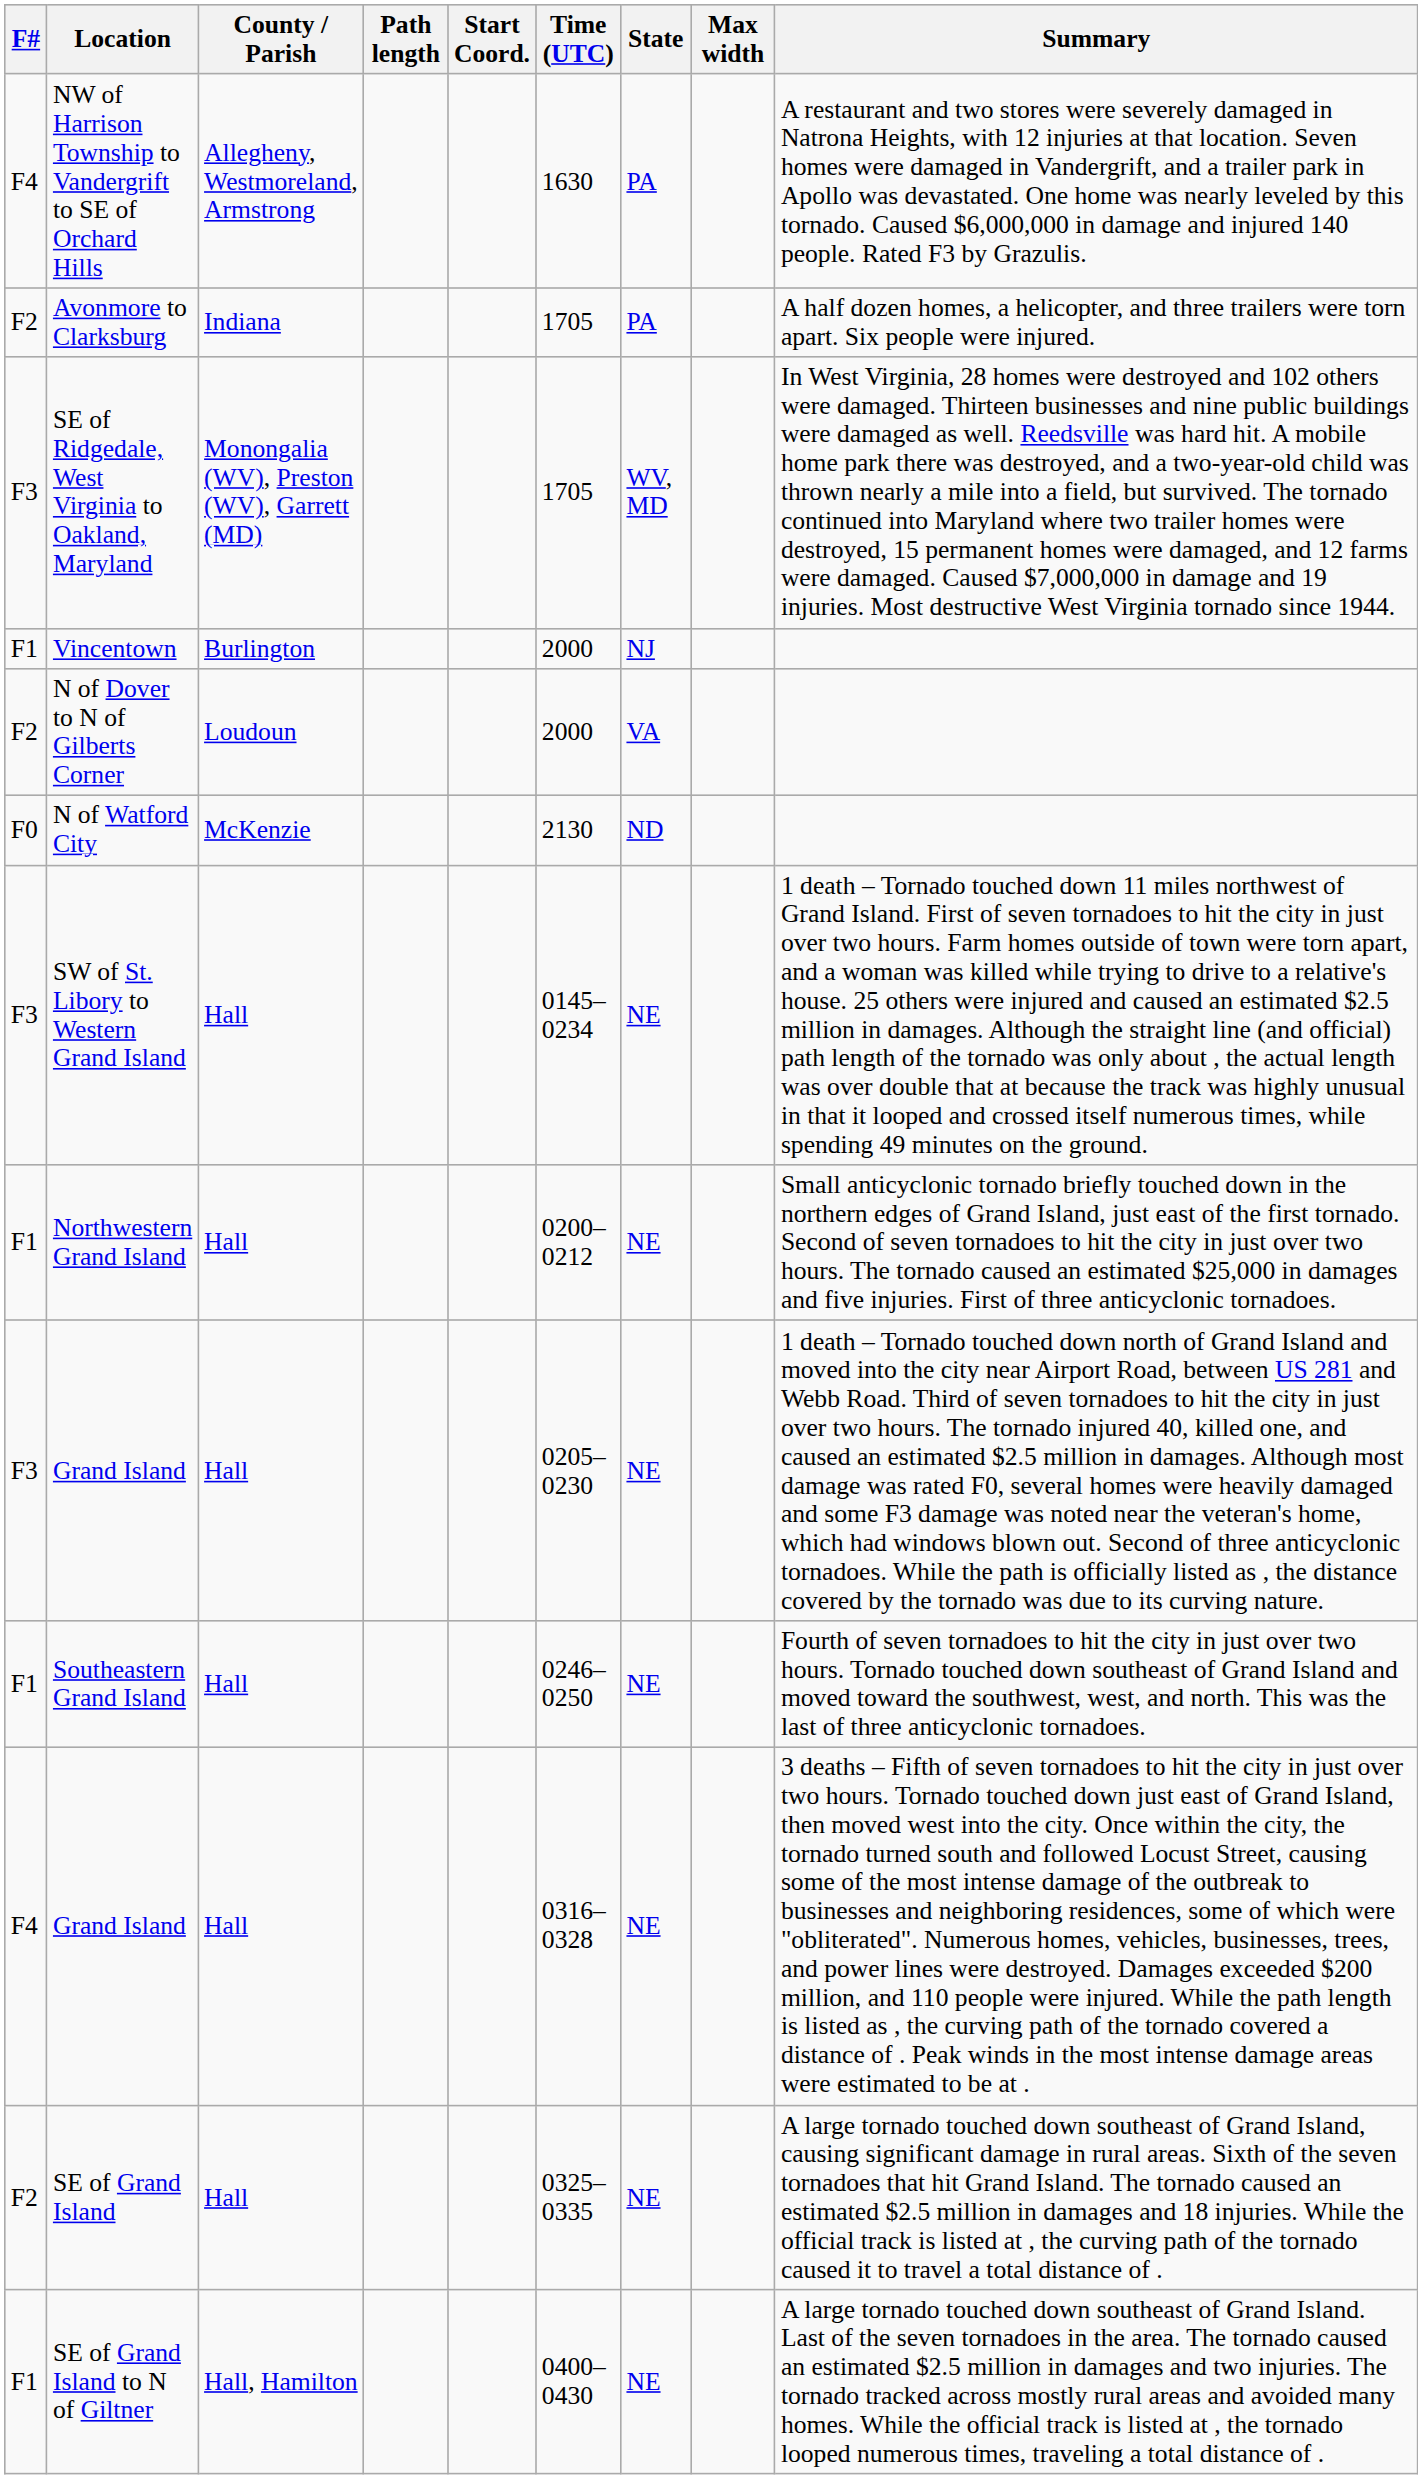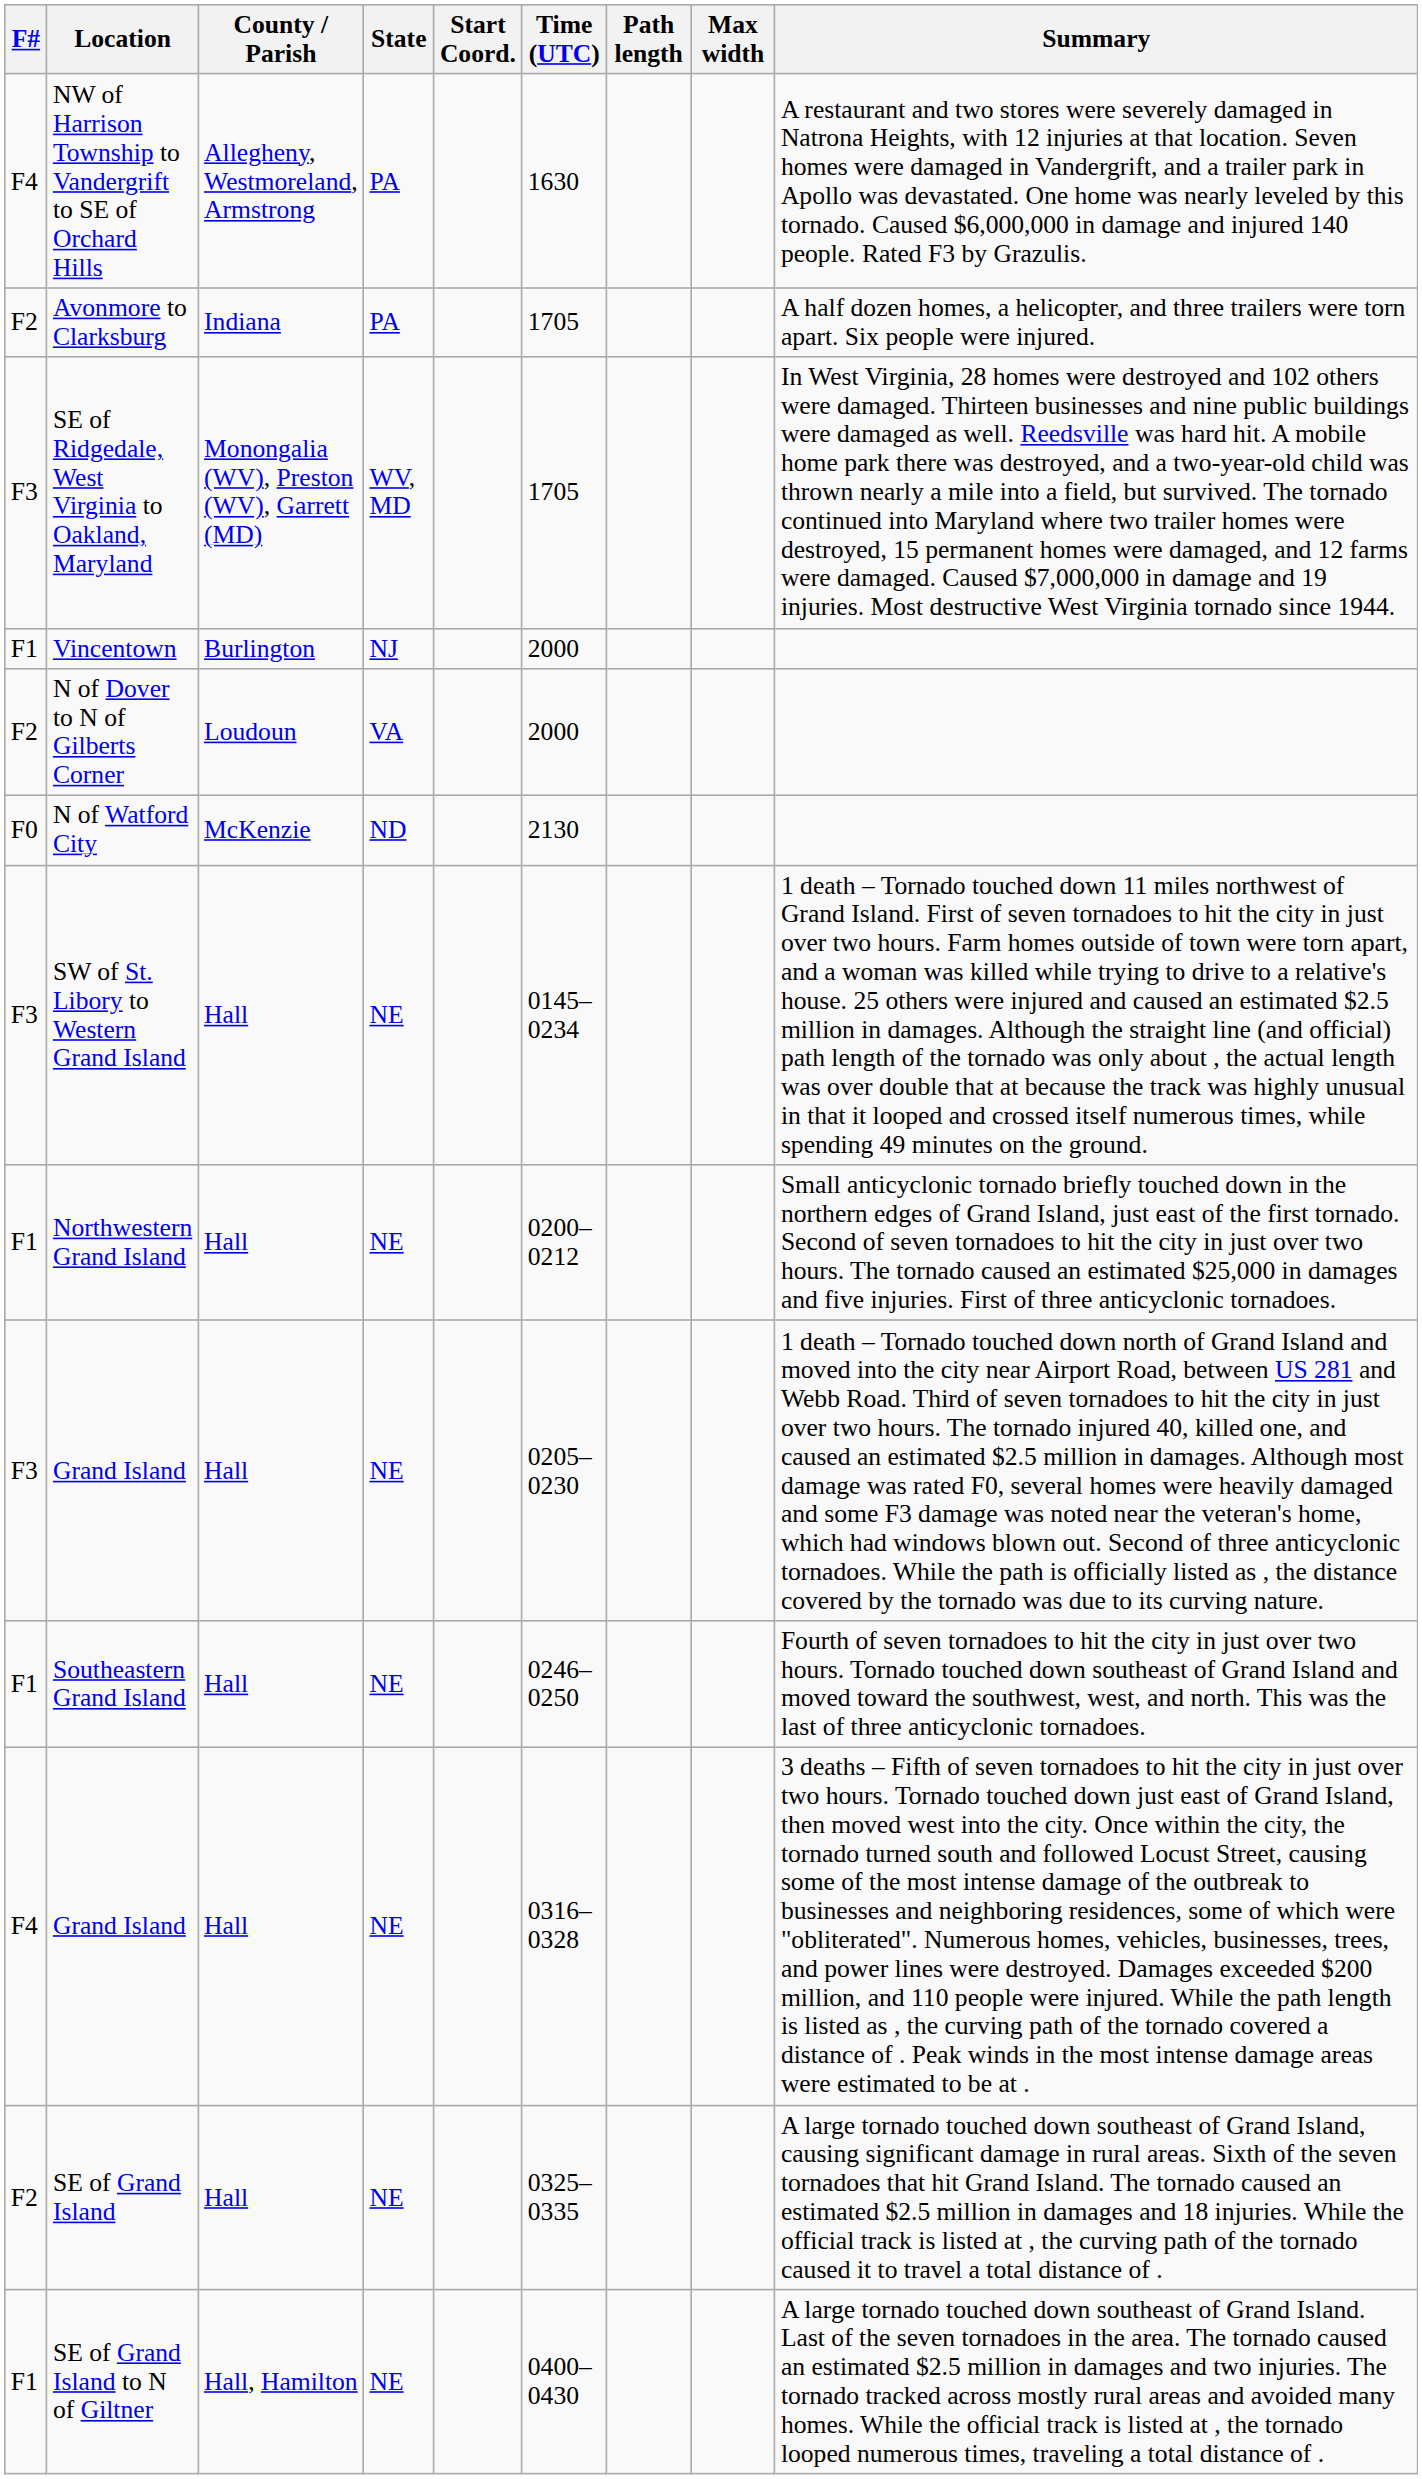columns swapped: (656, 39) <-> (406, 39)
